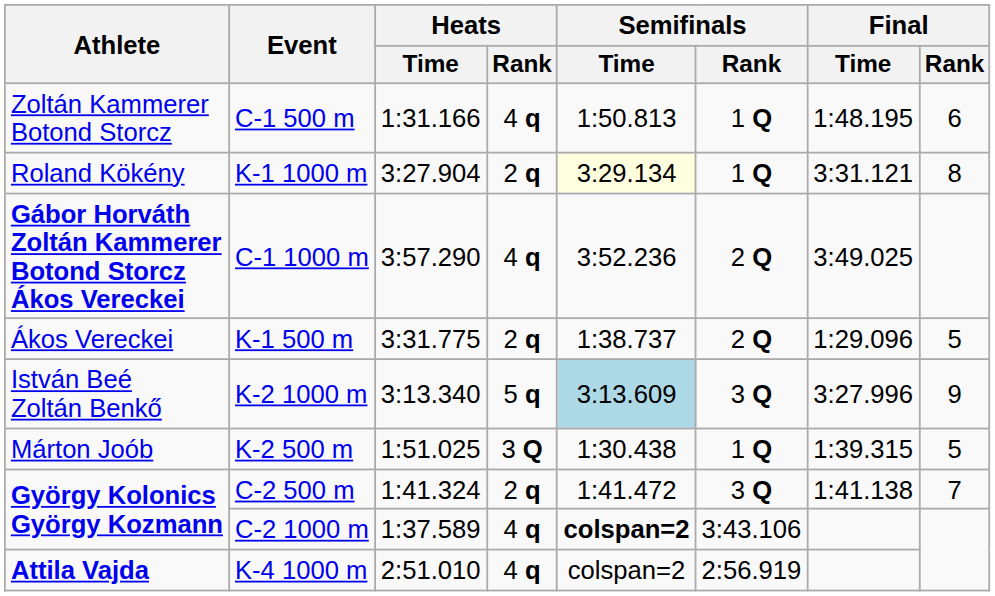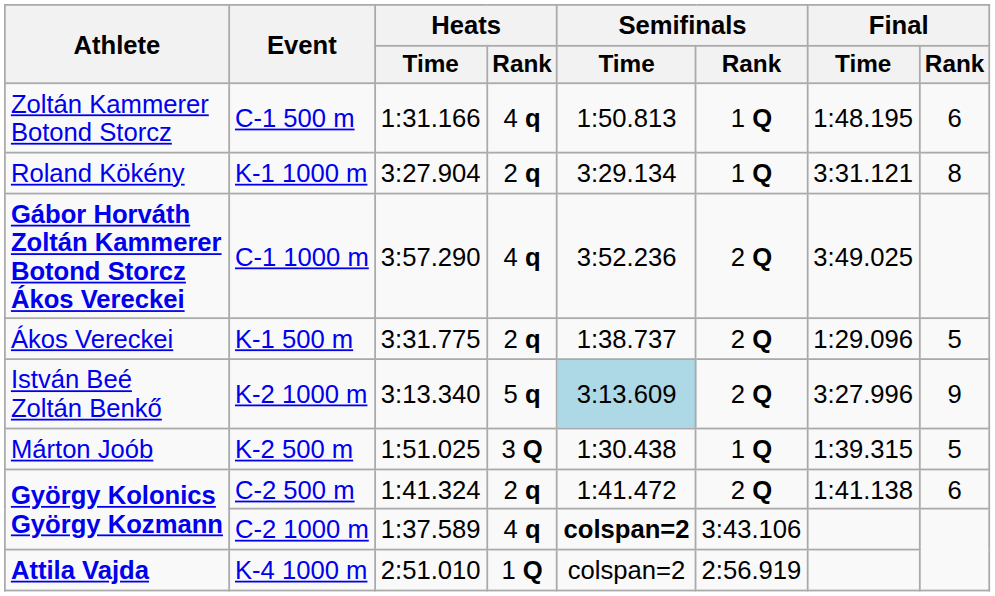(627, 173) lightyellow background -> (627, 173) no background
(751, 394) 3 Q -> (751, 394) 2 Q
(751, 490) 3 Q -> (751, 490) 2 Q
(955, 490) 7 -> (955, 490) 6
(522, 571) 4 q -> (522, 571) 1 Q
